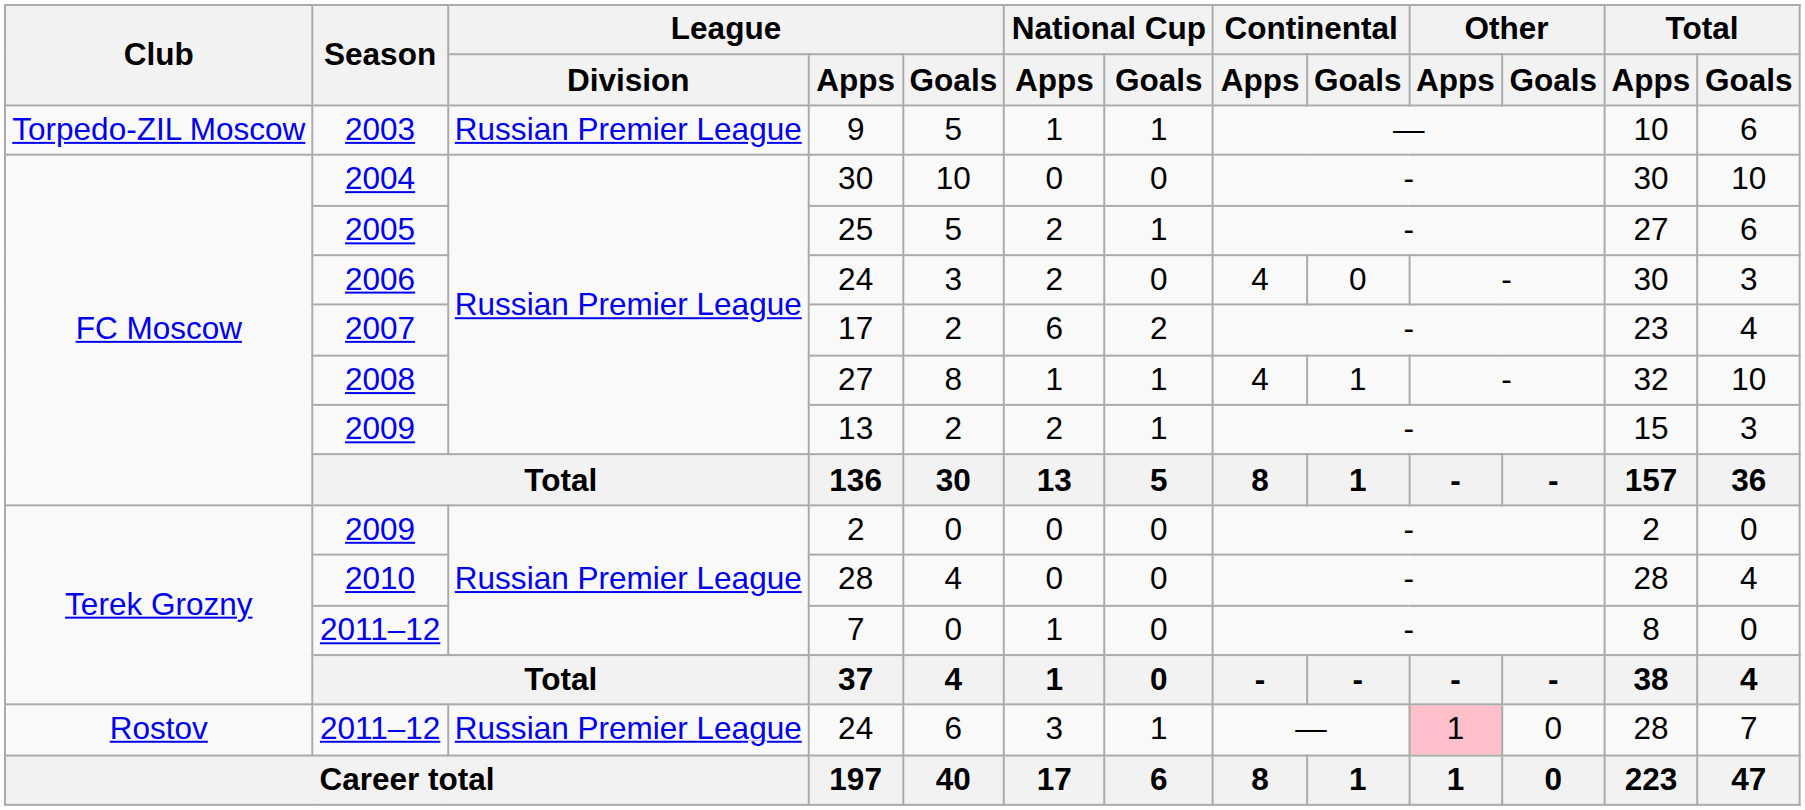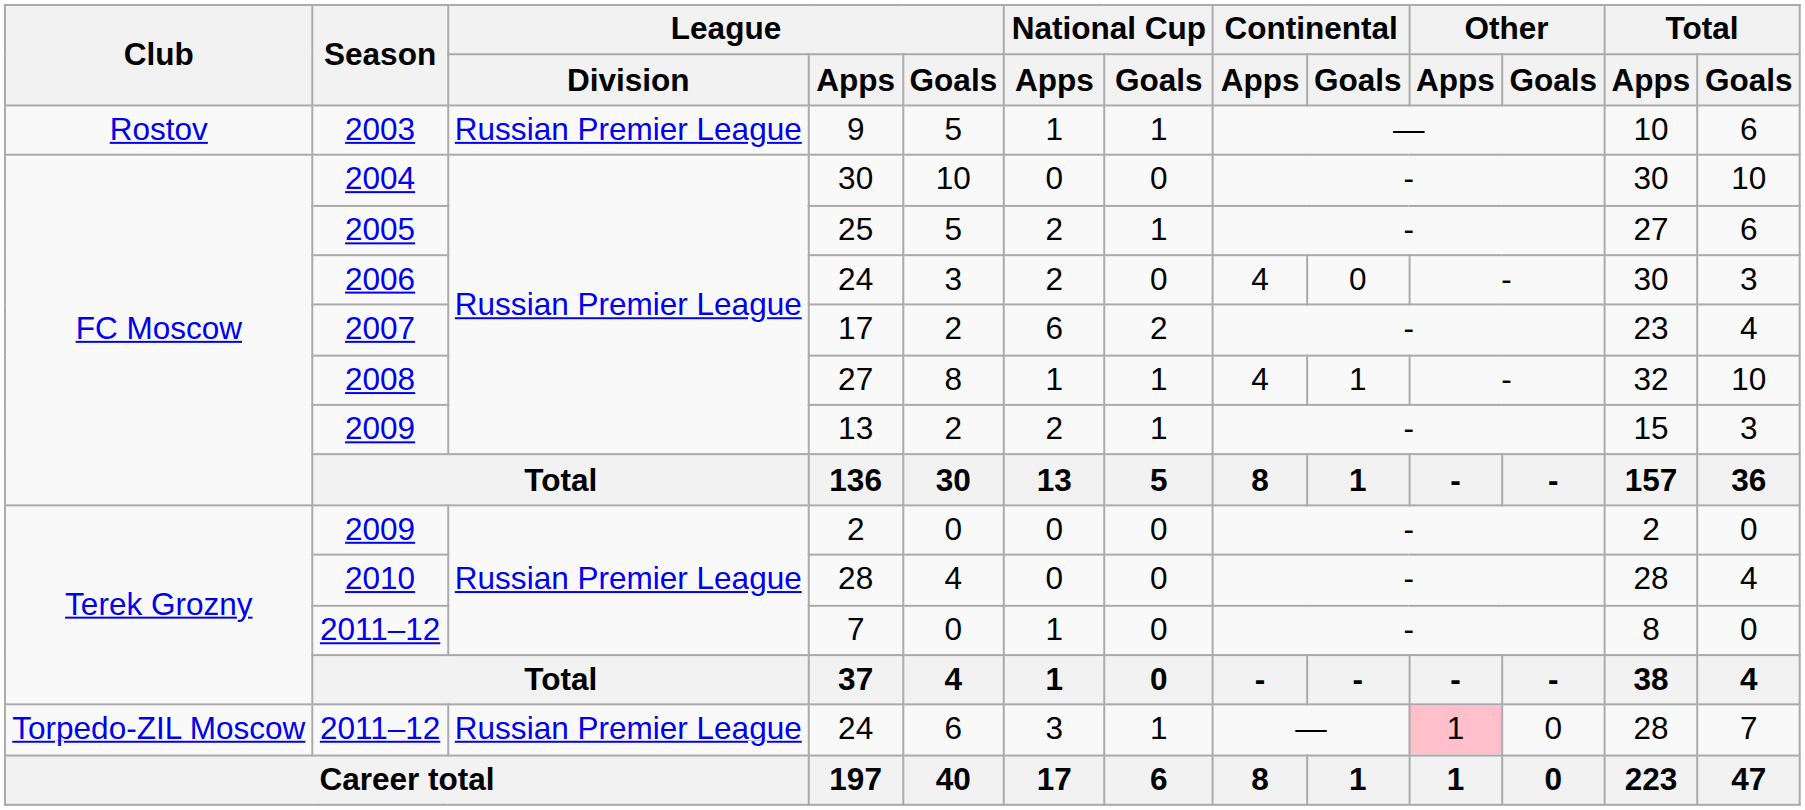(159, 129) Torpedo-ZIL Moscow -> (159, 129) Rostov
(159, 729) Rostov -> (159, 729) Torpedo-ZIL Moscow
